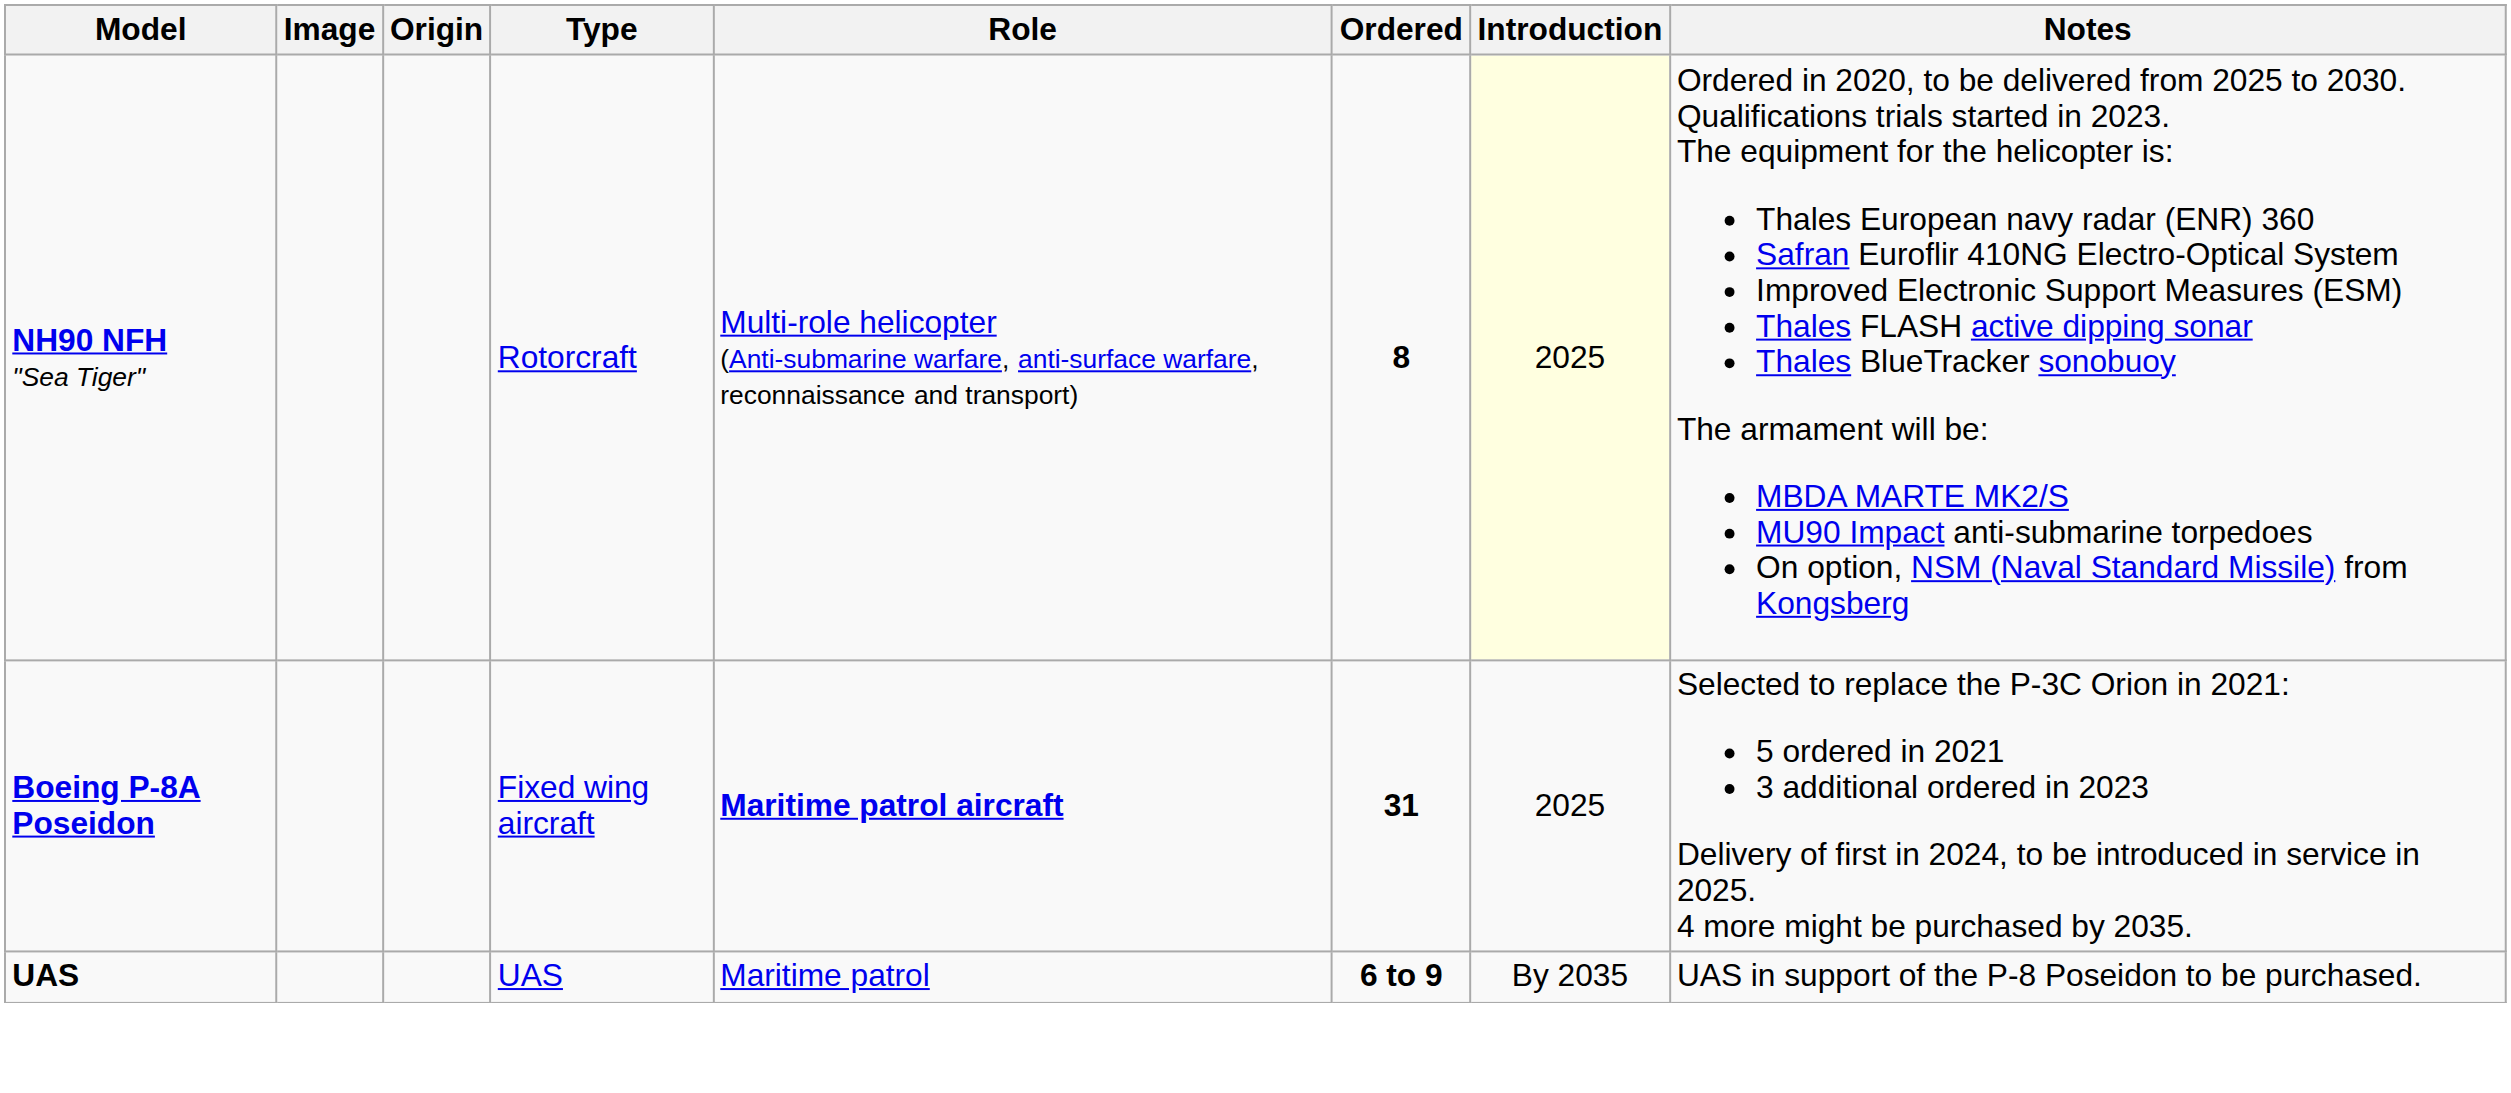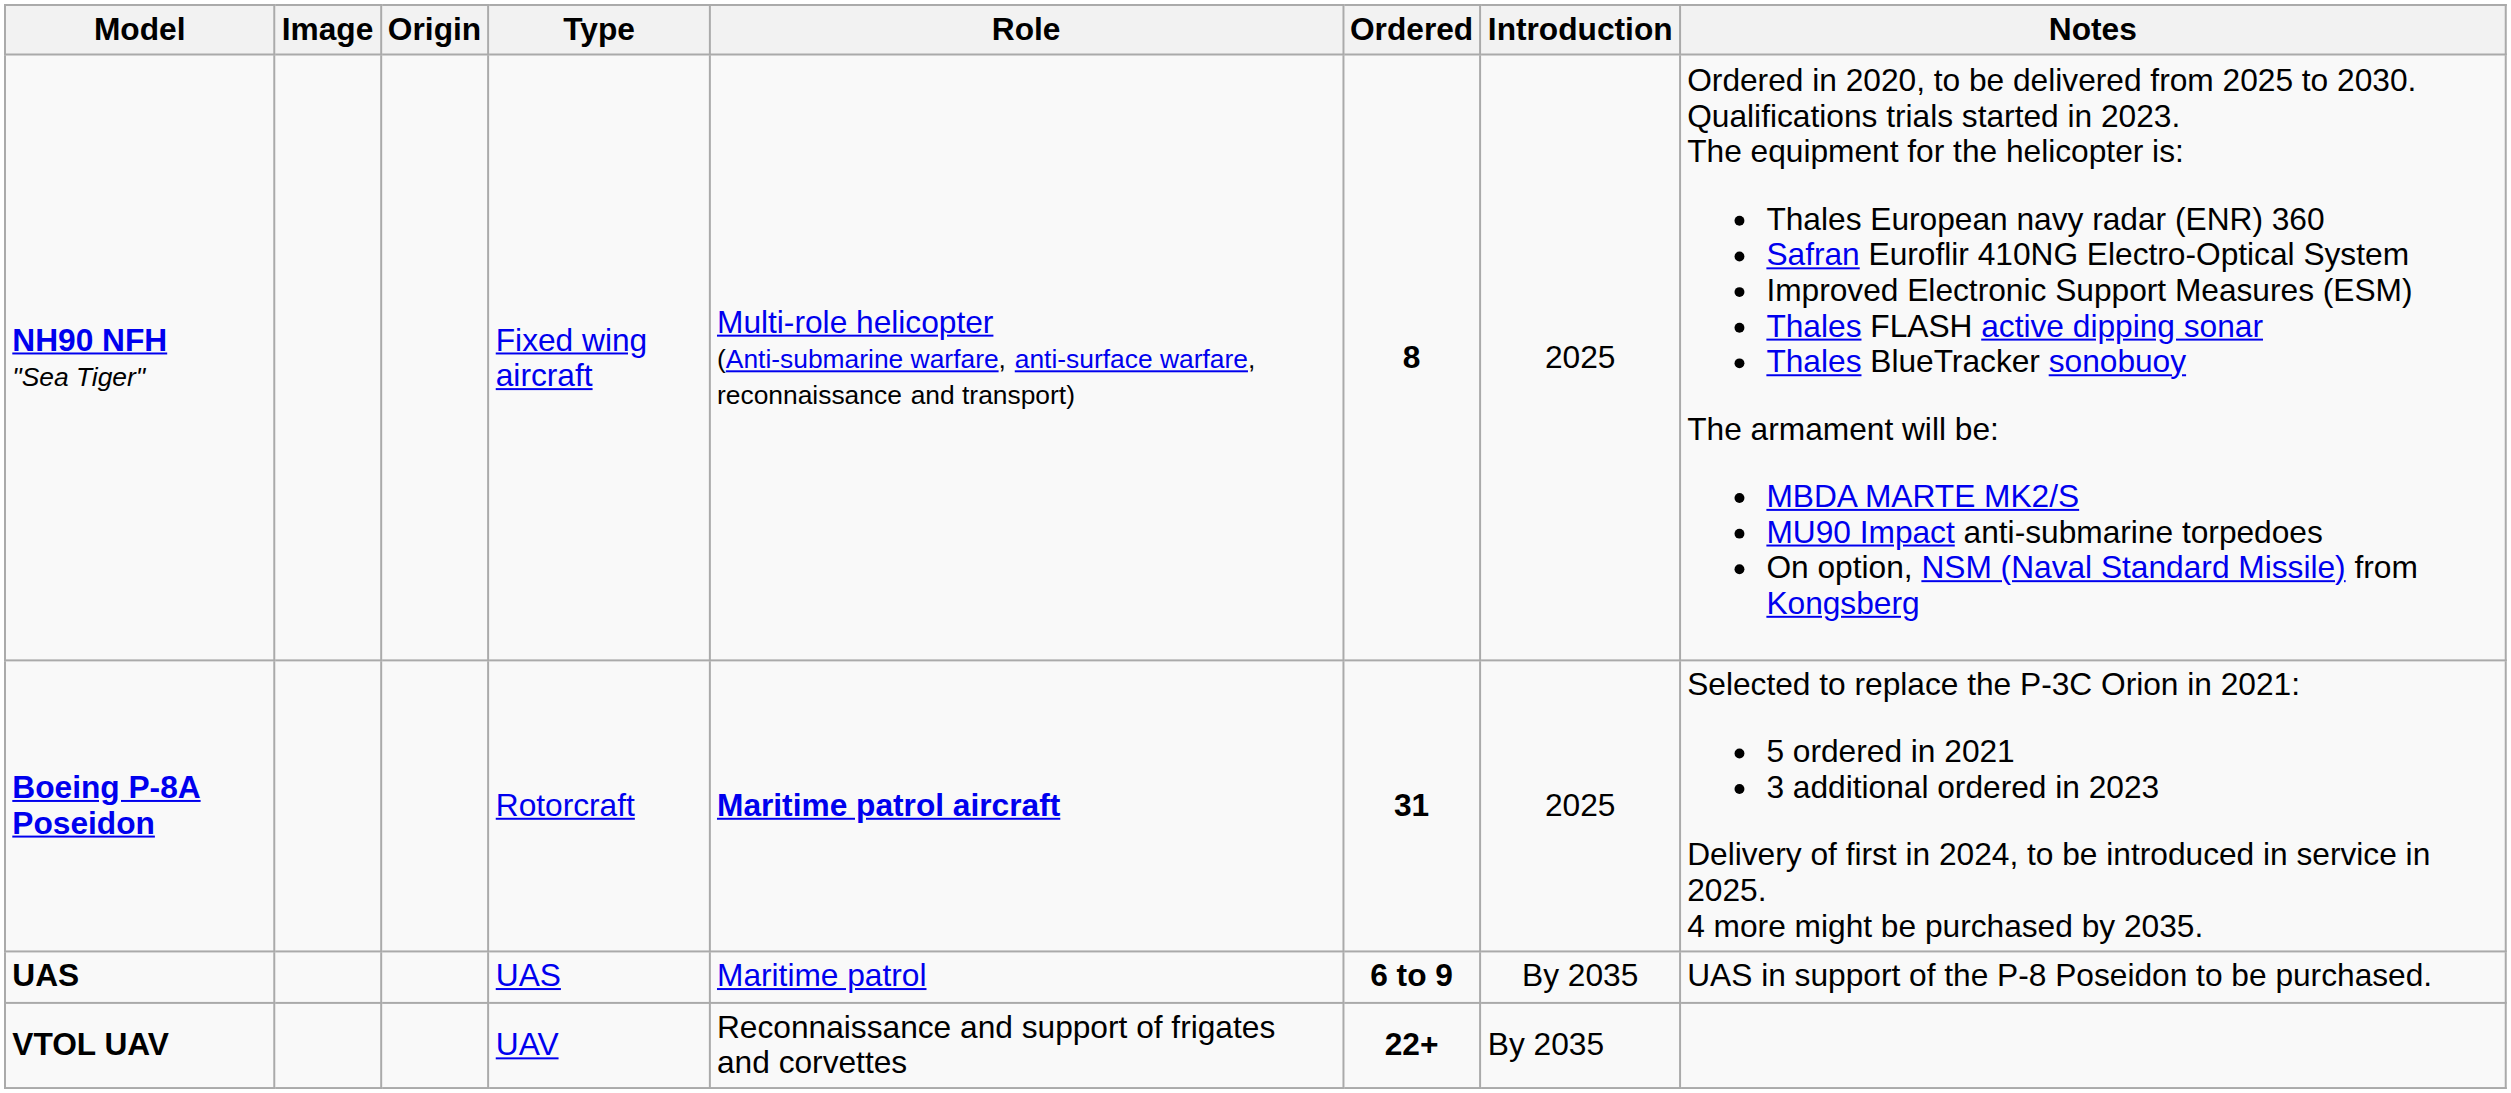(567, 357) Rotorcraft -> (571, 357) Fixed wing aircraft
(1570, 357) lightyellow background -> (1580, 357) no background
(574, 805) Fixed wing aircraft -> (565, 805) Rotorcraft
+ row: (91, 1044)
